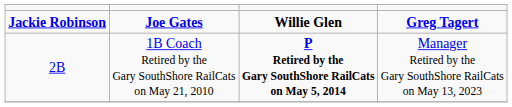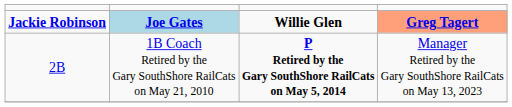(174, 21) no background -> (174, 21) lightblue background
(442, 21) no background -> (442, 21) lightsalmon background
